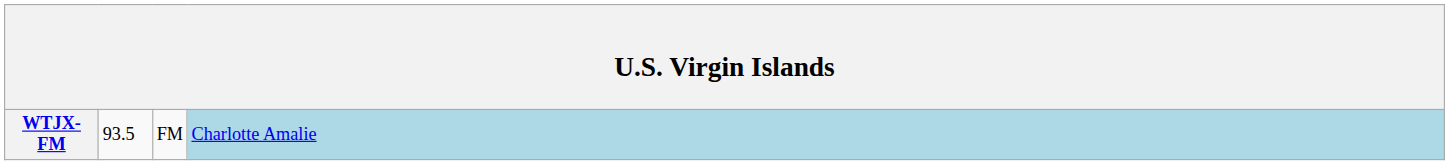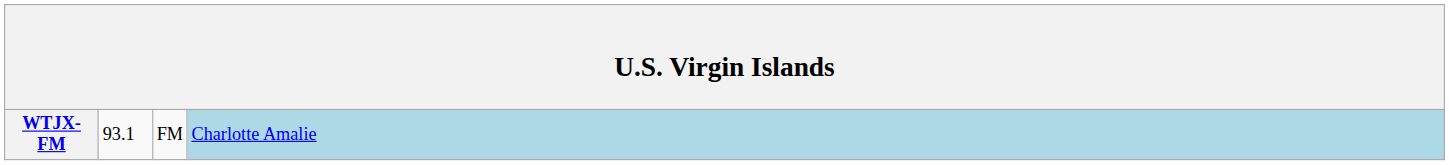(119, 134) 93.5 -> (119, 134) 93.1
